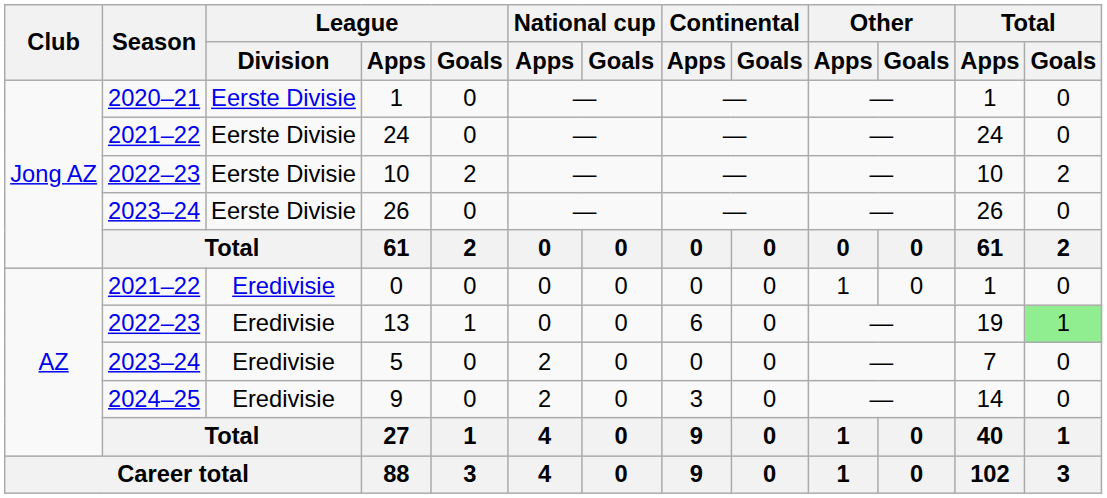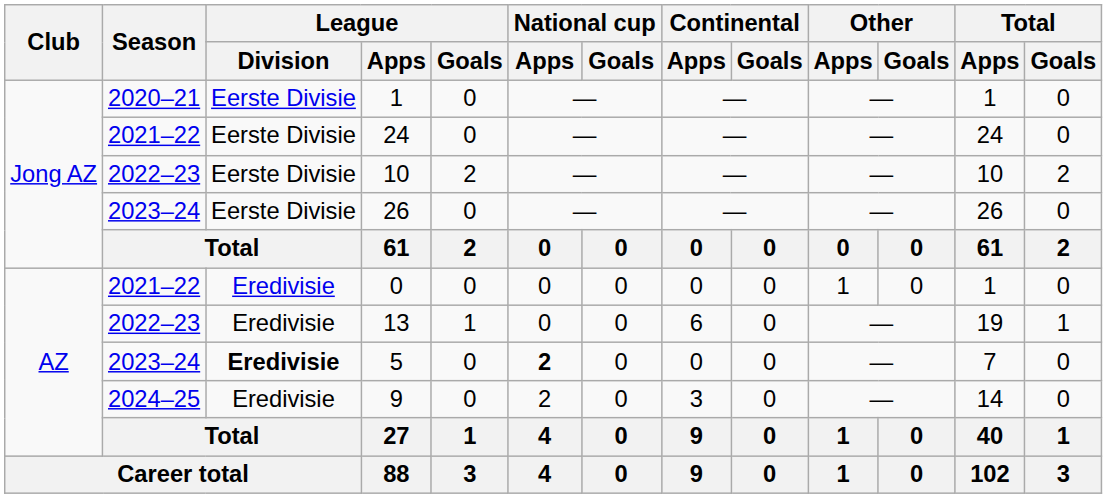(1063, 323) lightgreen background -> (1063, 323) no background
(283, 361) normal -> (283, 361) bold
(545, 361) normal -> (545, 361) bold
